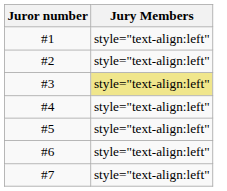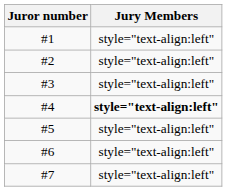(152, 84) khaki background -> (156, 84) no background
(152, 106) normal -> (156, 106) bold
